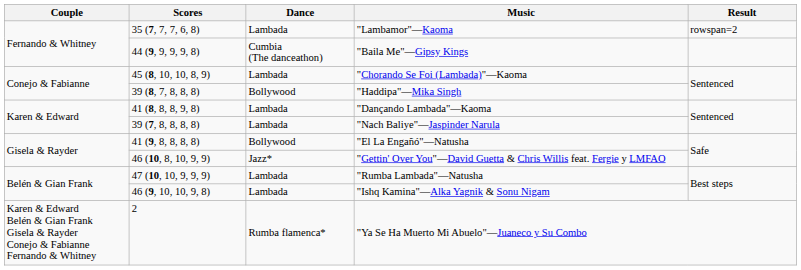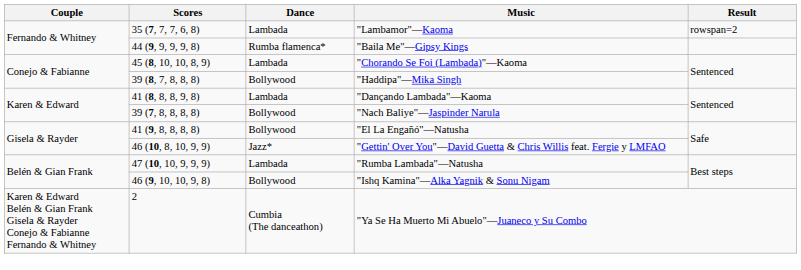(286, 52) Cumbia (The danceathon) -> (287, 46) Rumba flamenca*
(268, 125) Lambada -> (272, 113) Bollywood
(268, 192) Lambada -> (272, 180) Bollywood
(287, 232) Rumba flamenca* -> (286, 220) Cumbia (The danceathon)
